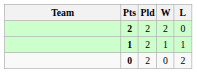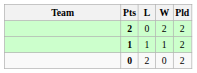columns swapped: (148, 12) <-> (183, 12)
